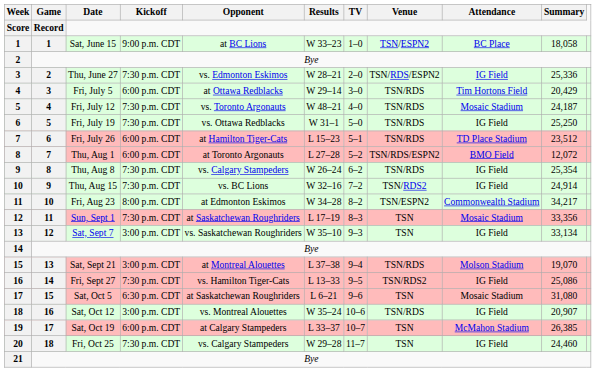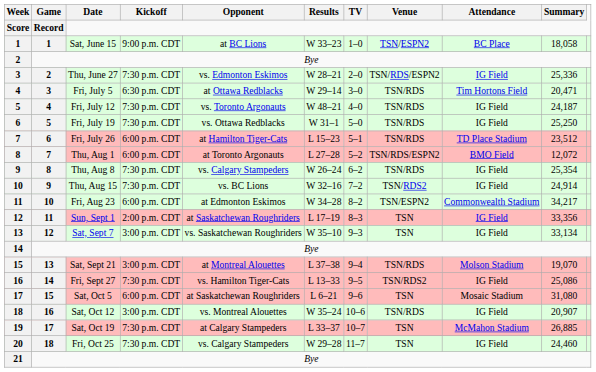(151, 91) 6:00 p.m. CDT -> (151, 91) 6:30 p.m. CDT
(564, 91) 20,429 -> (564, 91) 20,471
(492, 107) Mosaic Stadium -> (492, 107) IG Field
(151, 202) 8:00 p.m. CDT -> (151, 202) 6:00 p.m. CDT
(151, 217) 7:30 p.m. CDT -> (151, 217) 2:00 p.m. CDT
(492, 217) Mosaic Stadium -> (492, 217) IG Field
(151, 296) 6:30 p.m. CDT -> (151, 296) 6:00 p.m. CDT
(151, 328) 6:00 p.m. CDT -> (151, 328) 7:30 p.m. CDT
(564, 328) 26,385 -> (564, 328) 26,885
